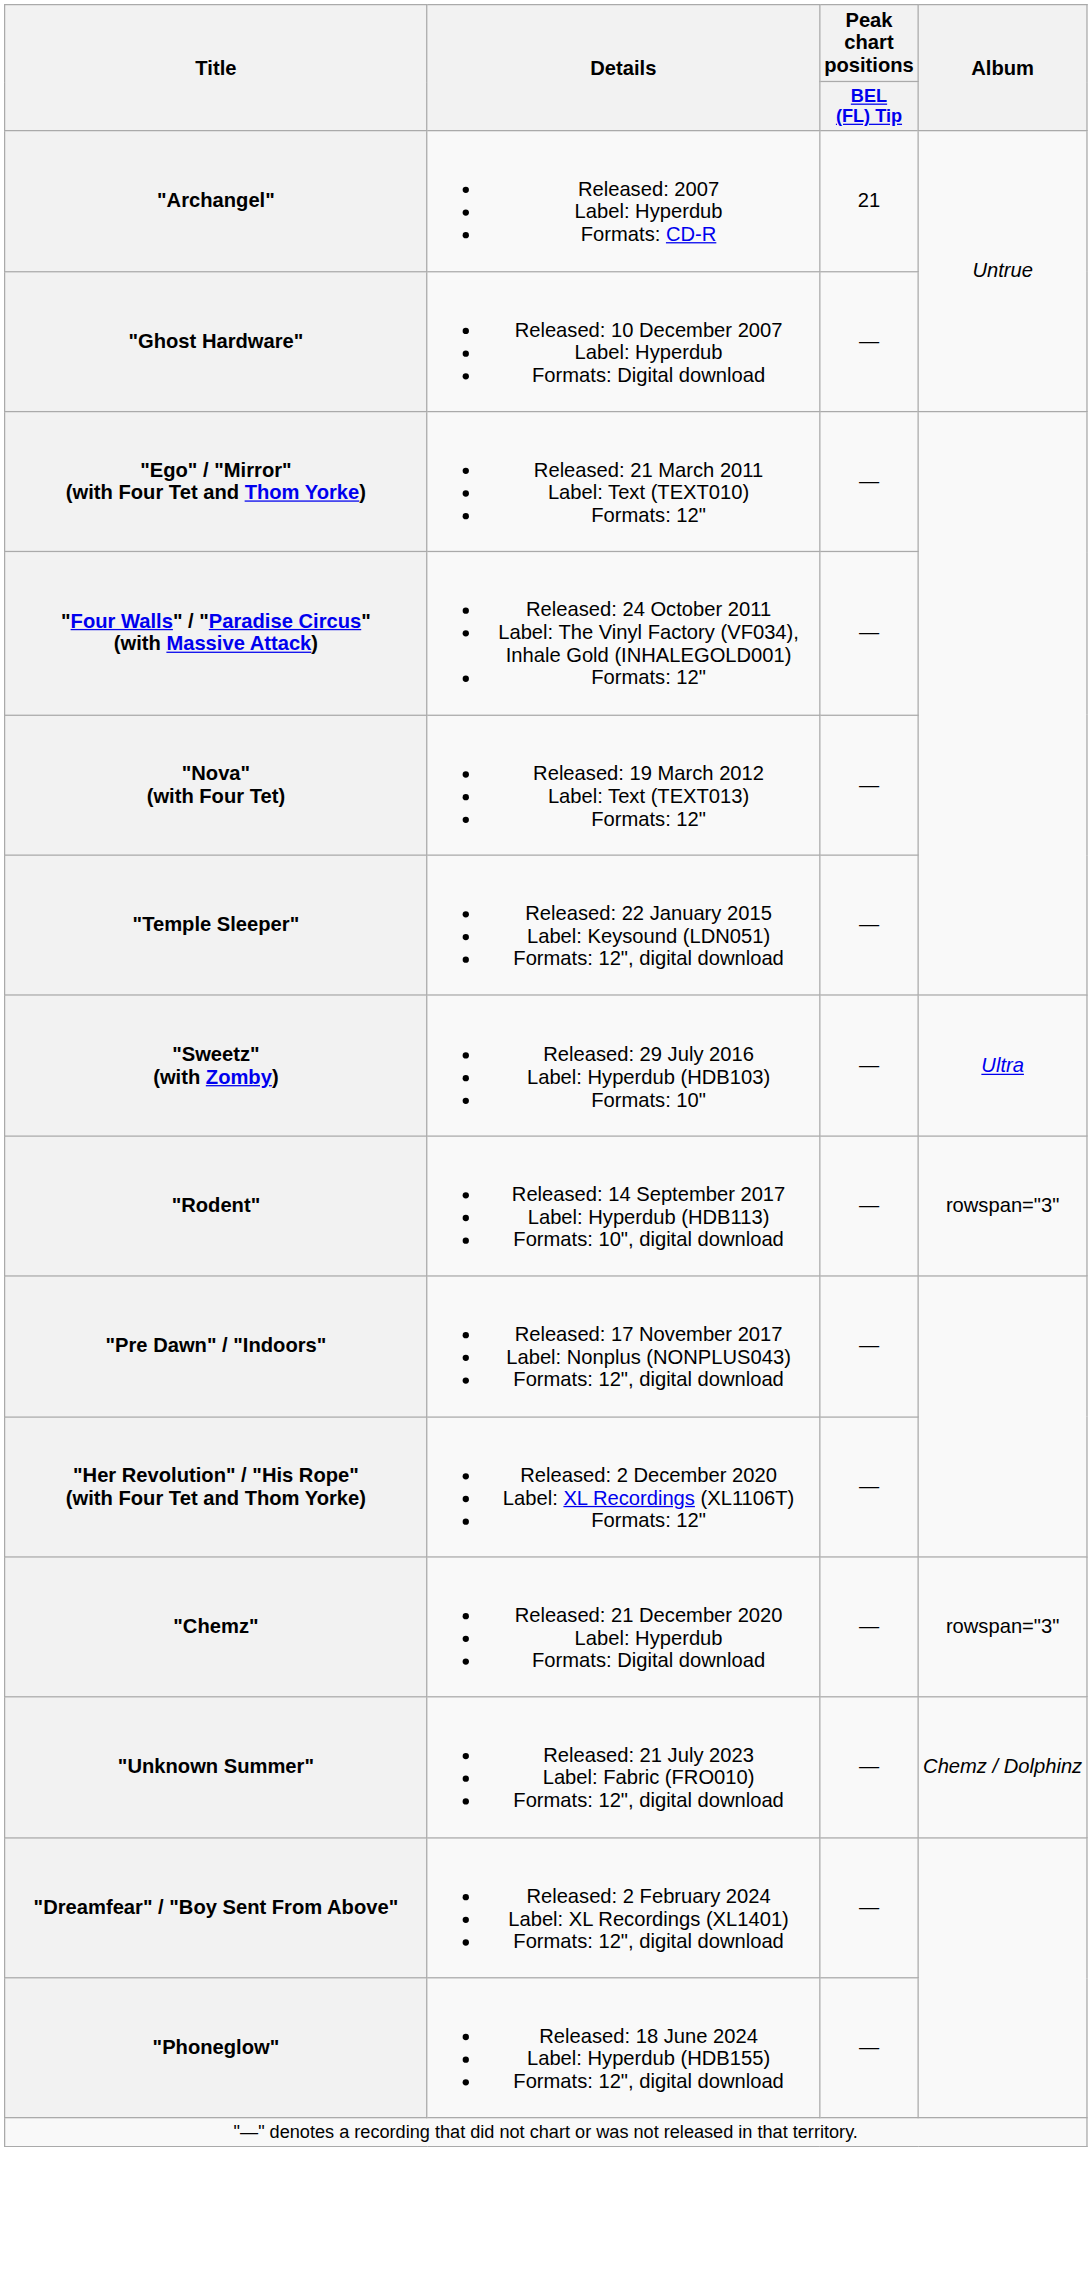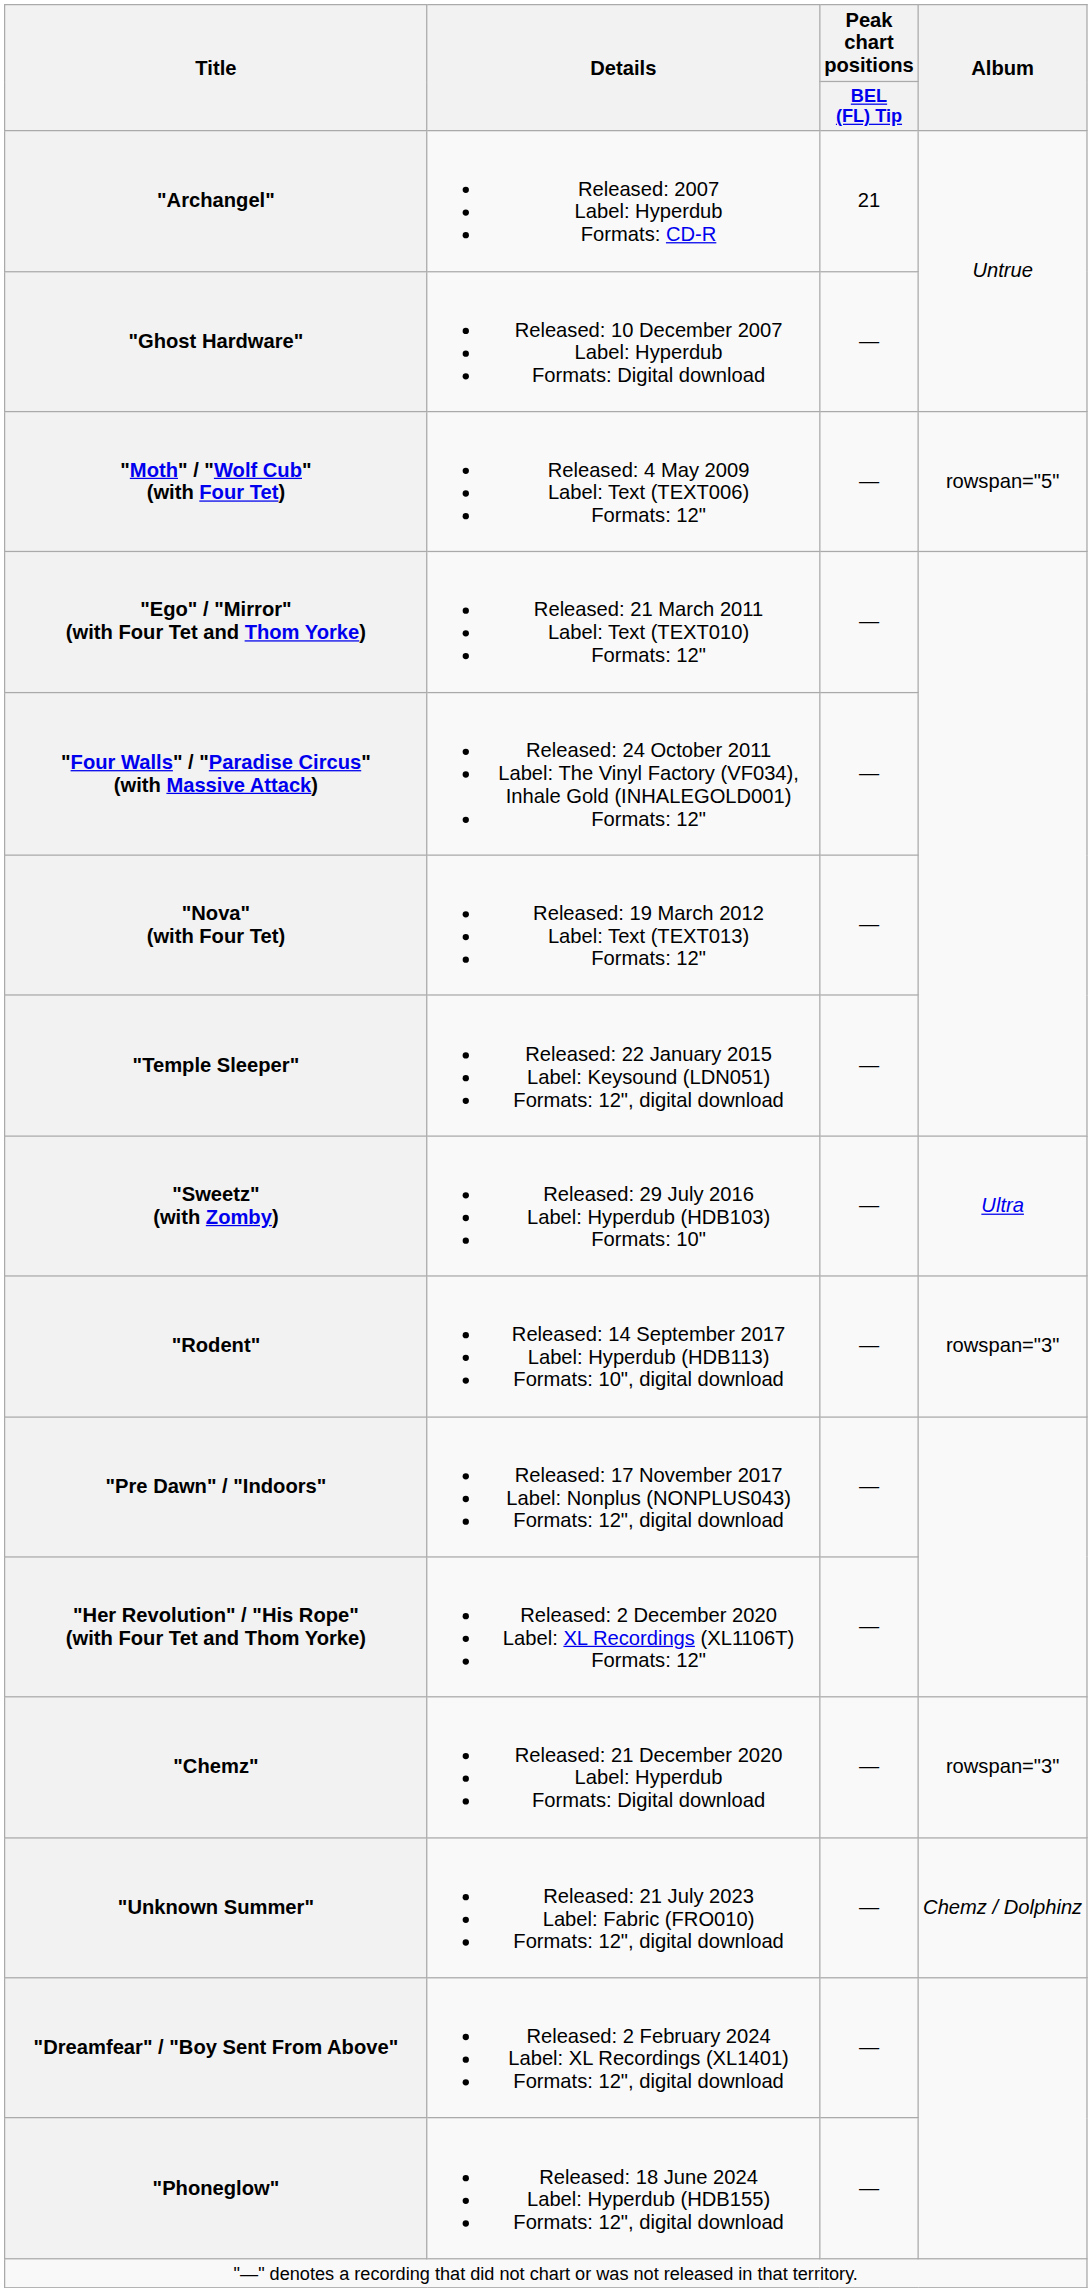+ row: (216, 481)
